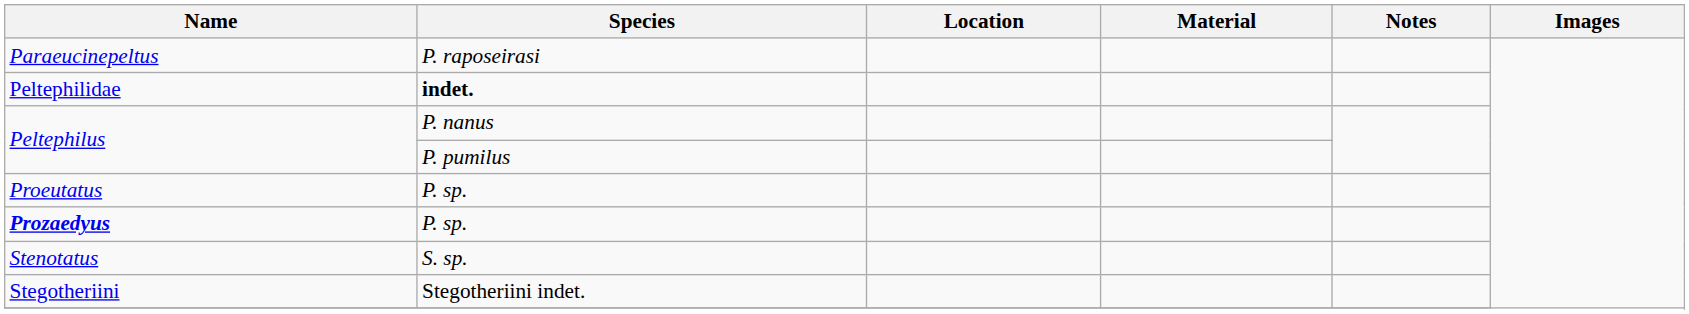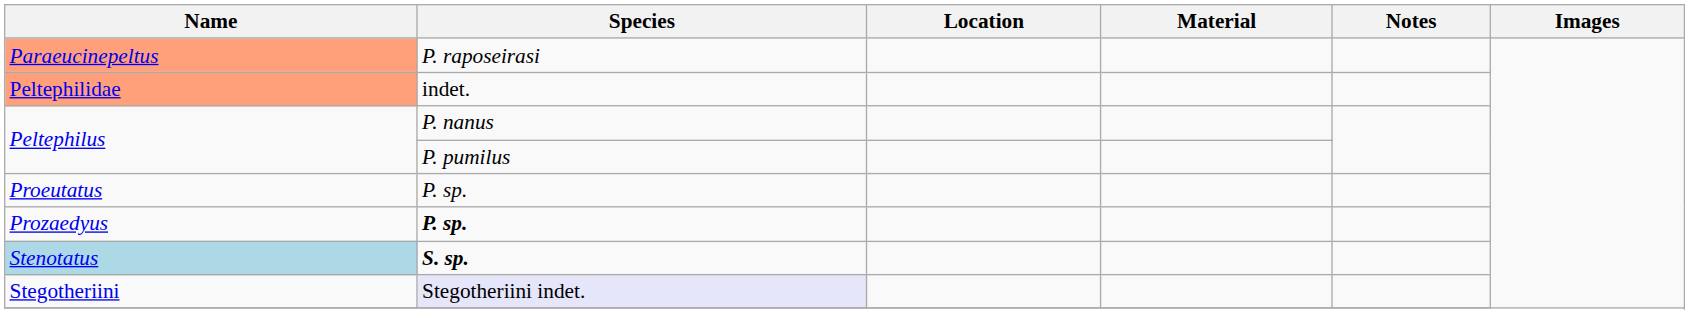(84, 55) no background -> (84, 55) lightsalmon background
(65, 88) no background -> (65, 88) lightsalmon background
(448, 88) bold -> (446, 88) normal
(60, 223) bold -> (59, 223) normal
(445, 223) normal -> (445, 223) bold
(54, 257) no background -> (54, 257) lightblue background
(445, 257) normal -> (445, 257) bold
(504, 291) no background -> (504, 291) lavender background
